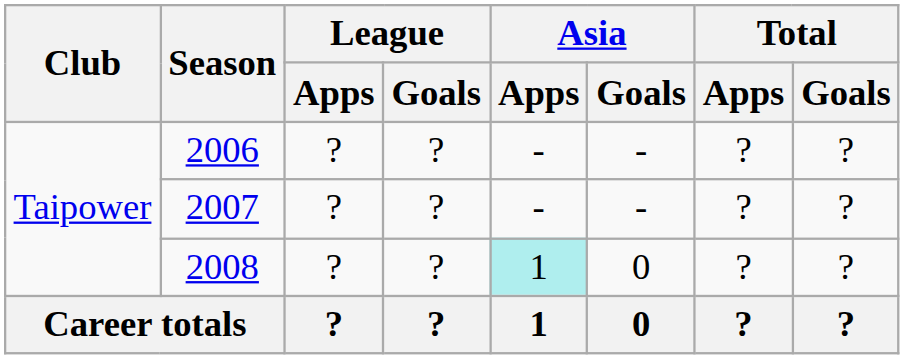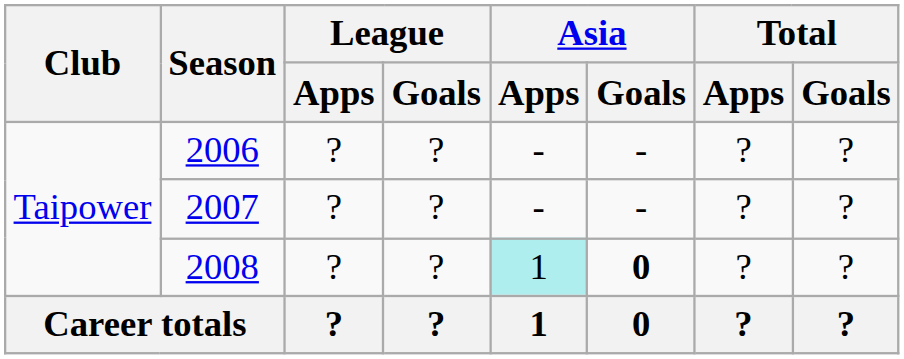(641, 265) normal -> (641, 265) bold
